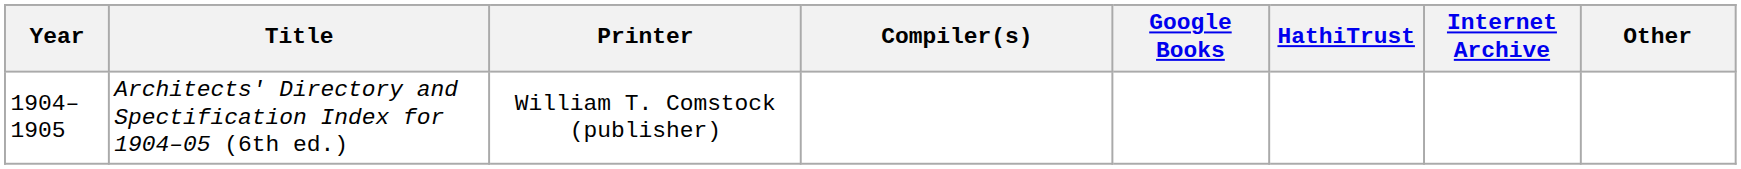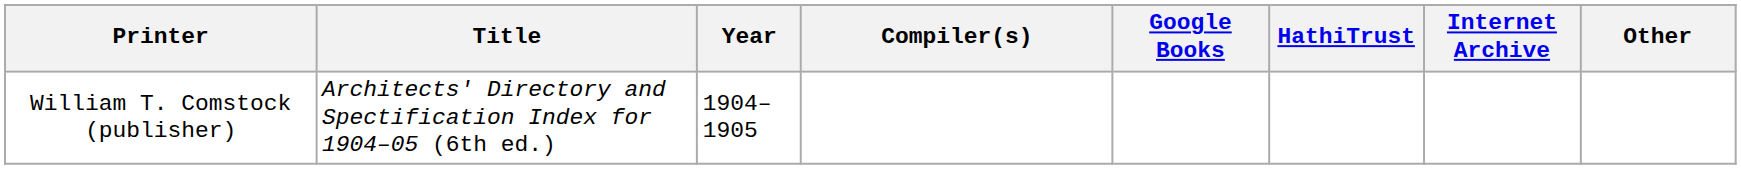columns swapped: (57, 38) <-> (645, 38)
